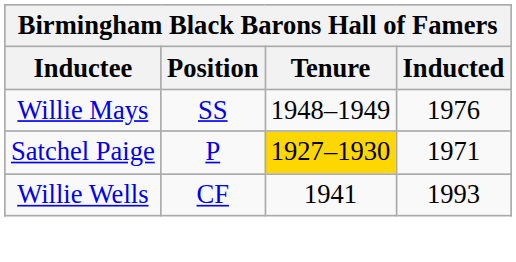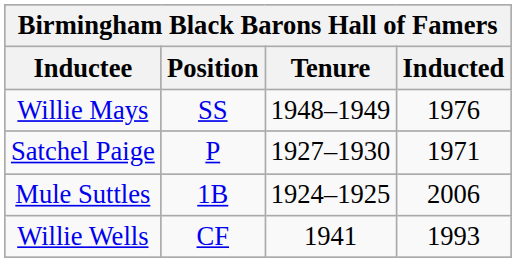(331, 151) gold background -> (331, 151) no background
+ row: (83, 194)
